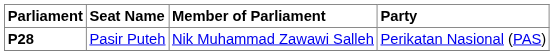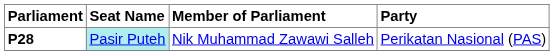(127, 38) no background -> (127, 38) paleturquoise background
